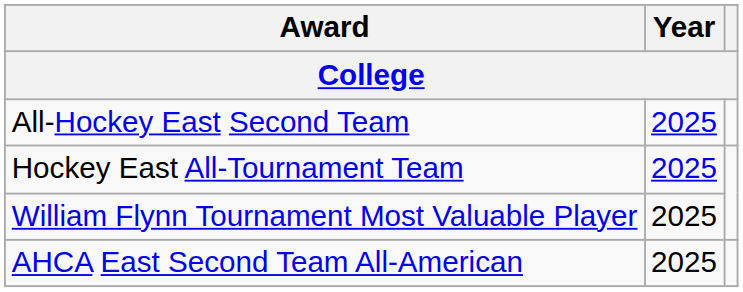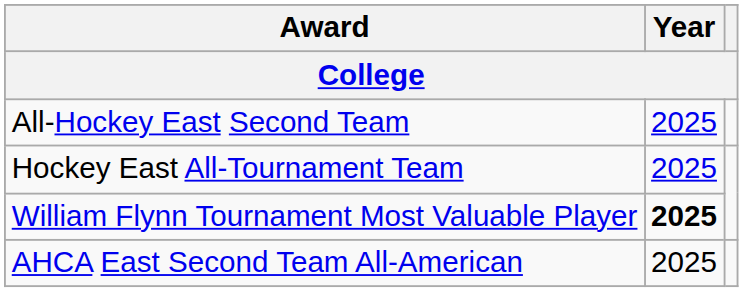(684, 215) normal -> (684, 215) bold
